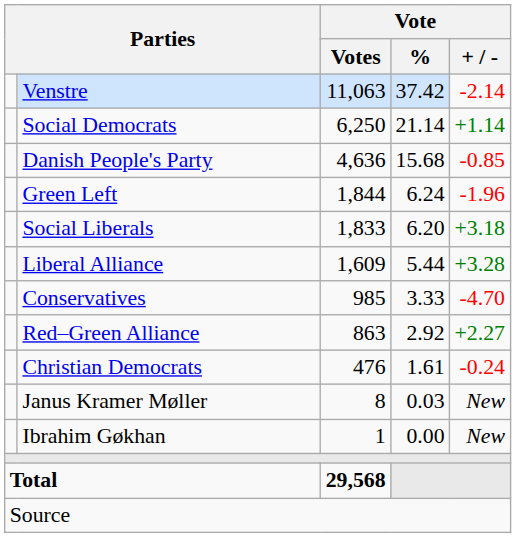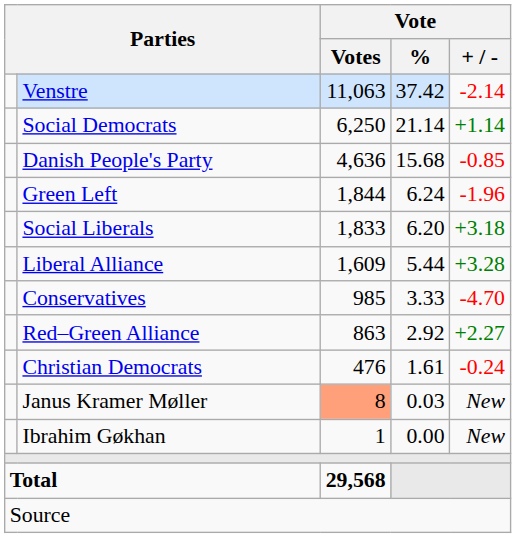(380, 401) no background -> (380, 401) lightsalmon background
